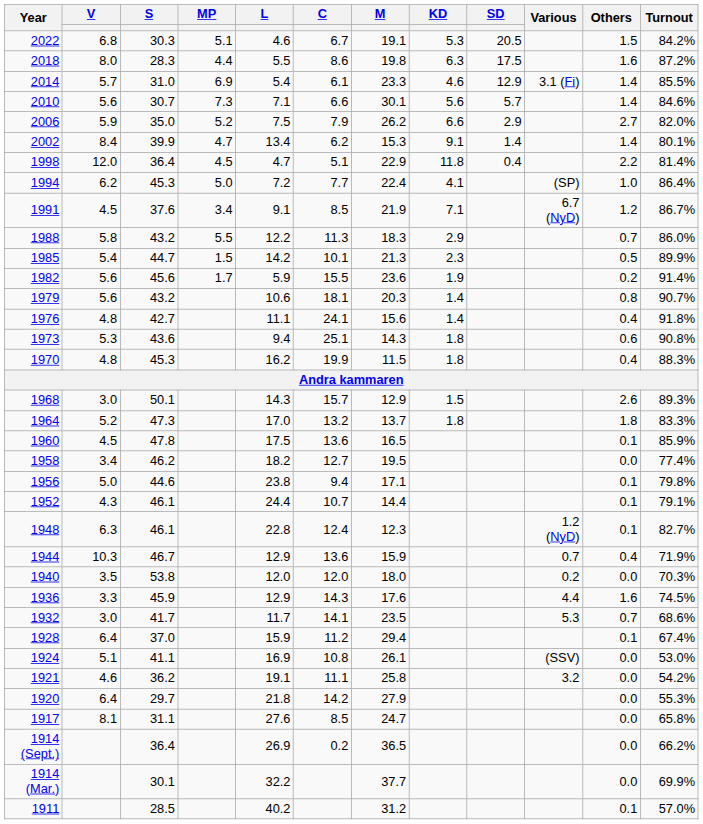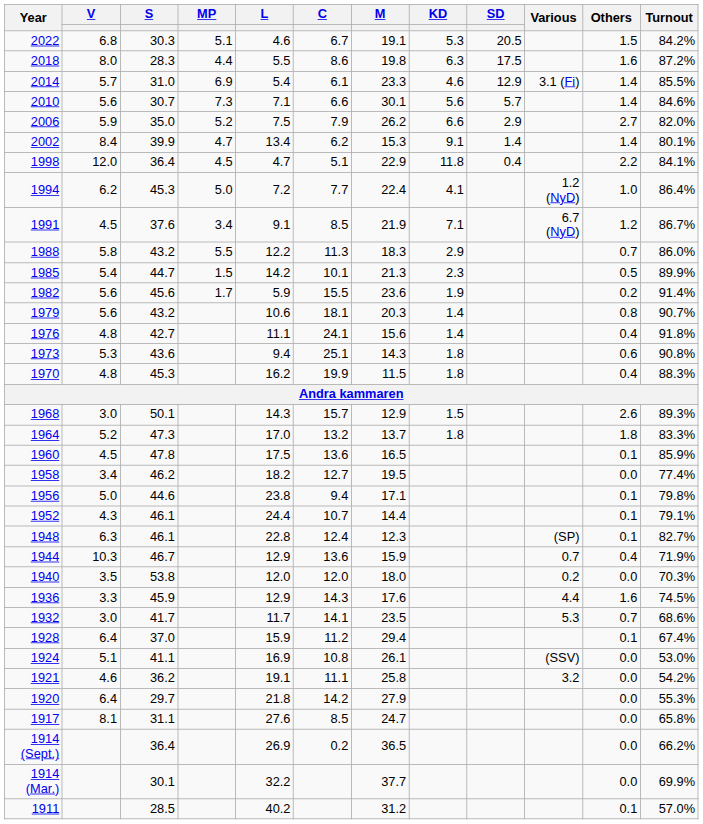(677, 162) 81.4% -> (677, 162) 84.1%
(567, 182) (SP) -> (563, 190) 1.2 (NyD)
(563, 529) 1.2 (NyD) -> (567, 536) (SP)
